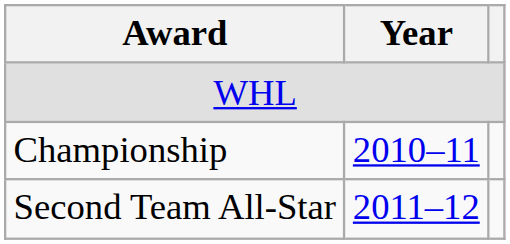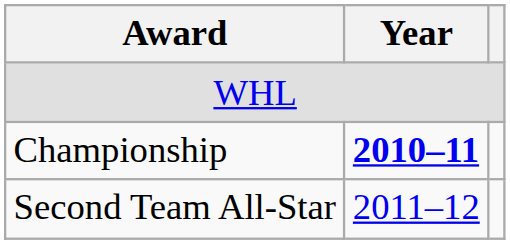(416, 149) normal -> (416, 149) bold
